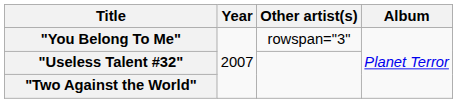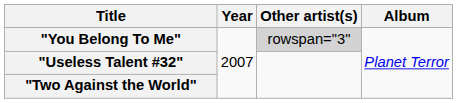(309, 39) no background -> (309, 39) lightgrey background
